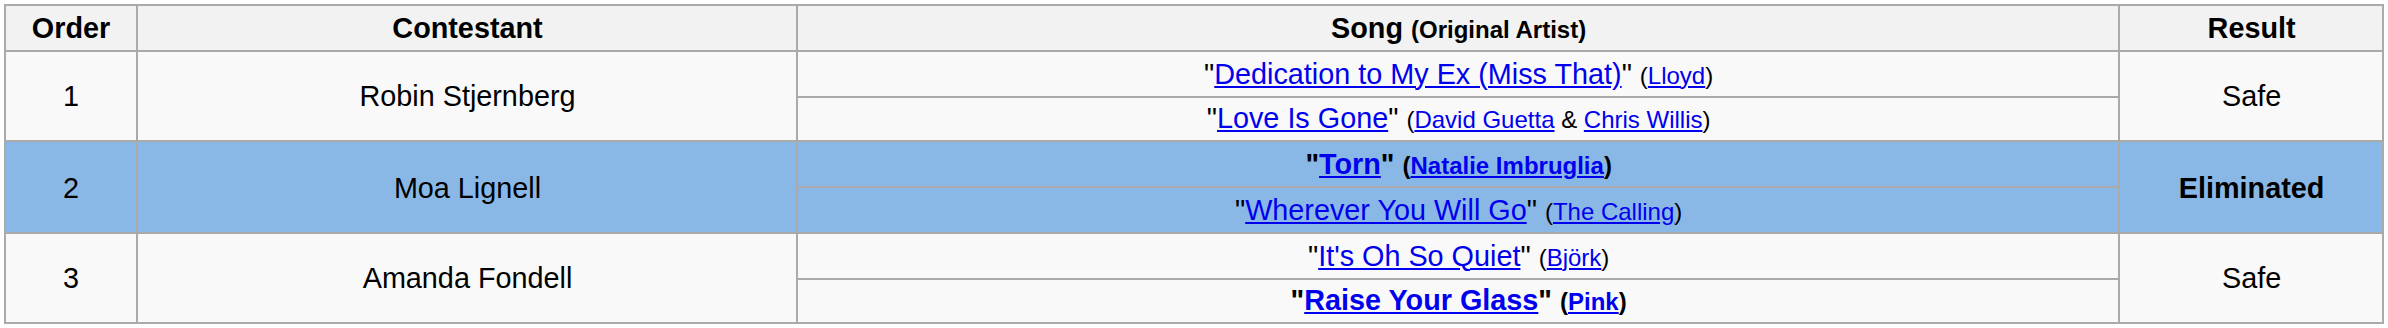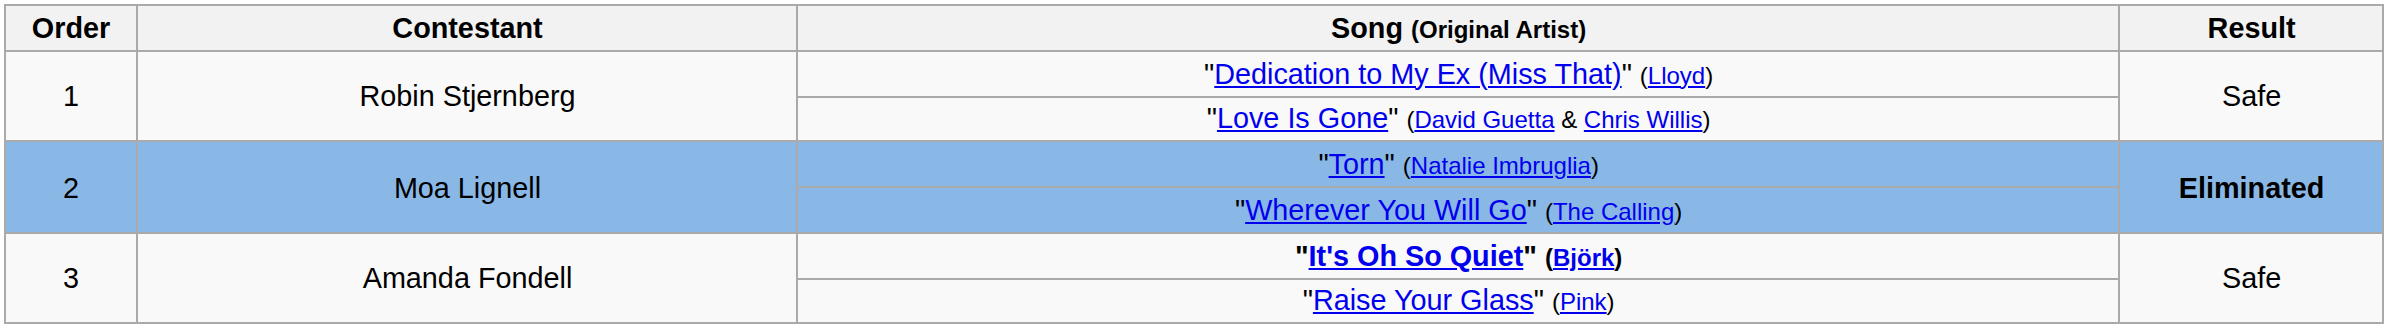(1459, 165) bold -> (1459, 165) normal
(1459, 256) normal -> (1459, 256) bold
(1459, 301) bold -> (1459, 301) normal
